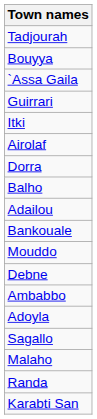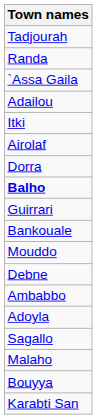(30, 58) Bouyya -> (28, 58) Randa
(30, 101) Guirrari -> (30, 101) Adailou
(25, 187) normal -> (26, 187) bold
(30, 209) Adailou -> (30, 209) Guirrari
(28, 381) Randa -> (30, 381) Bouyya
